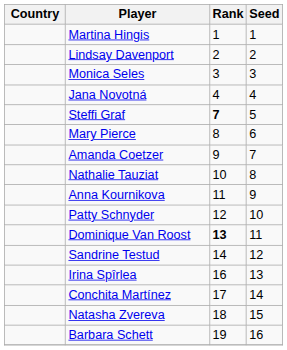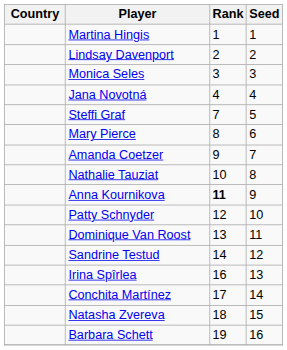(216, 114) bold -> (216, 114) normal
(219, 194) normal -> (219, 194) bold
(220, 235) bold -> (220, 235) normal
